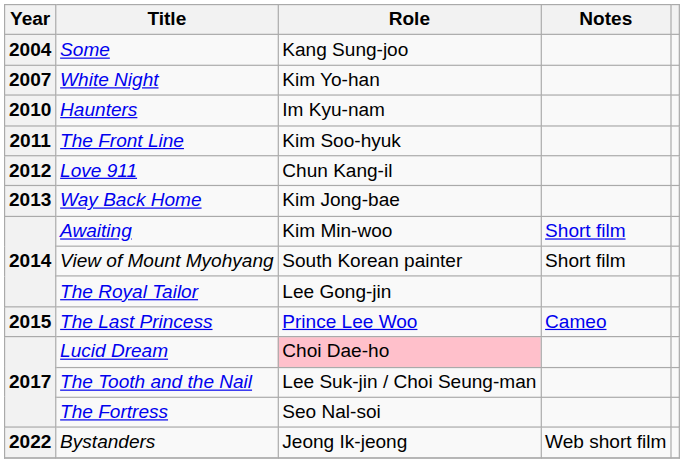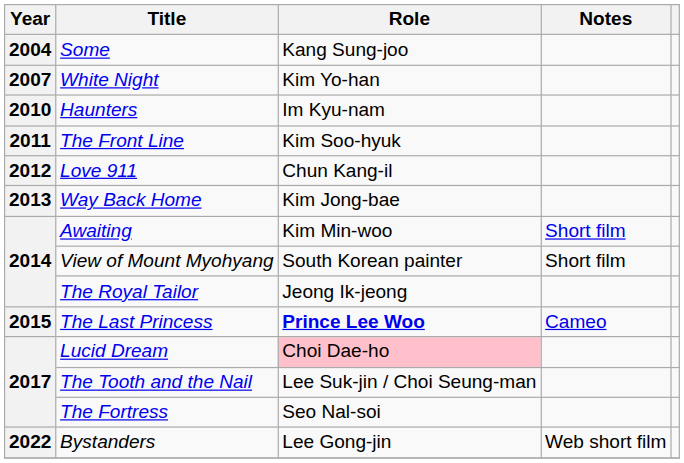(337, 291) Lee Gong-jin -> (345, 291) Jeong Ik-jeong
(350, 321) normal -> (354, 321) bold
(345, 442) Jeong Ik-jeong -> (337, 442) Lee Gong-jin
